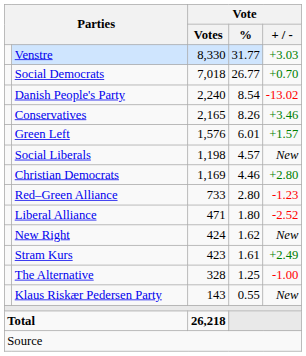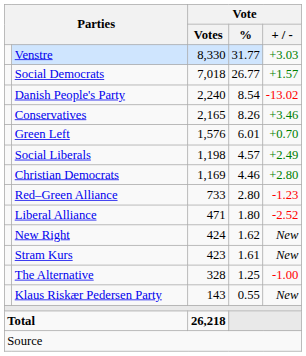(284, 74) +0.70 -> (284, 74) +1.57
(284, 134) +1.57 -> (284, 134) +0.70
(287, 154) New -> (284, 154) +2.49
(284, 255) +2.49 -> (287, 255) New
